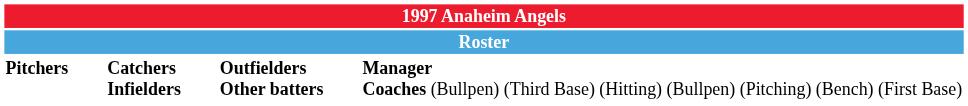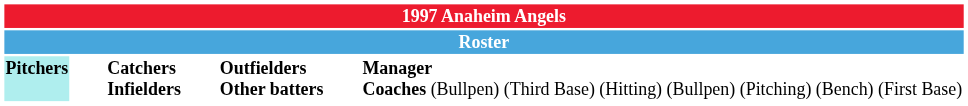(37, 67) no background -> (37, 67) paleturquoise background
